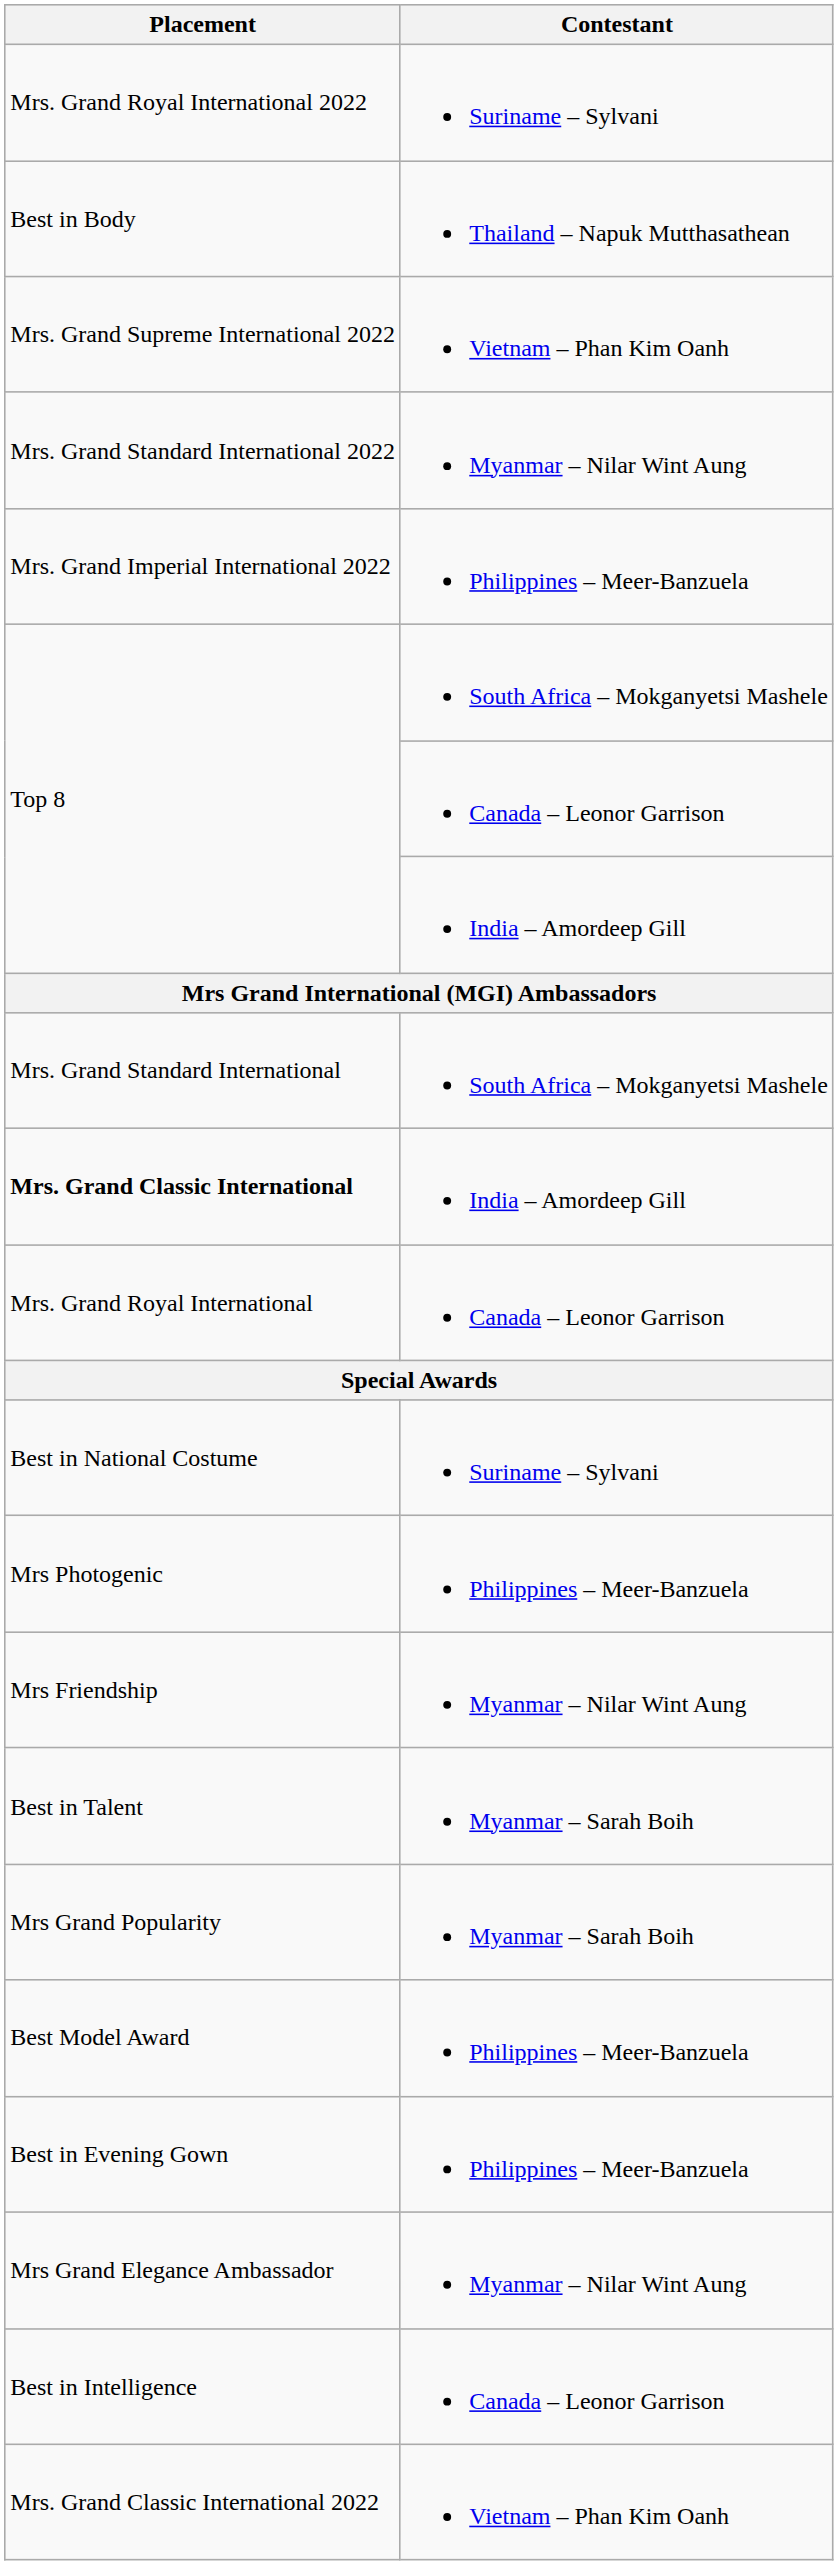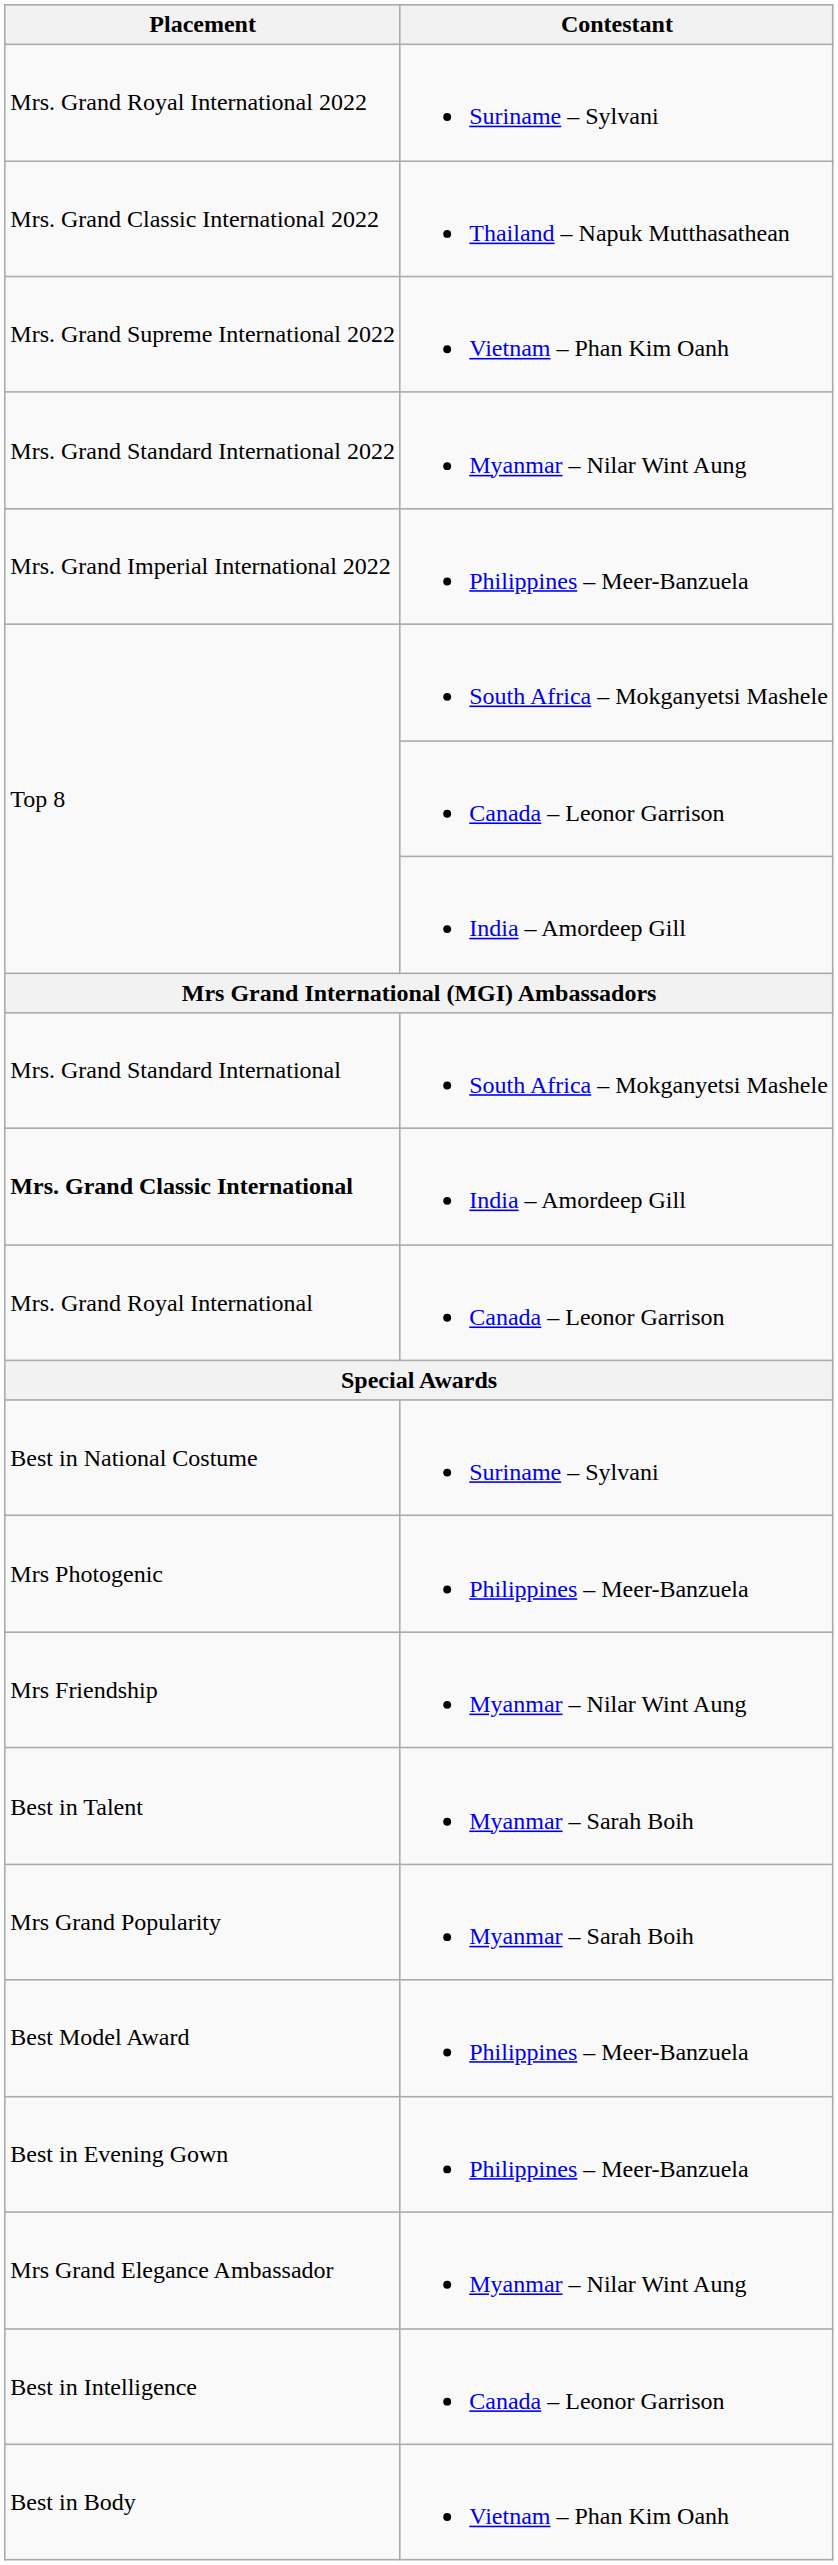(73, 218) Best in Body -> (195, 218) Mrs. Grand Classic International 2022
(195, 2502) Mrs. Grand Classic International 2022 -> (73, 2502) Best in Body
